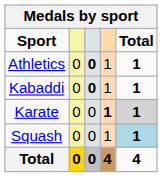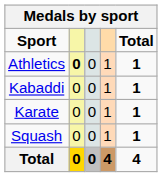(76, 64) normal -> (76, 64) bold
(92, 64) bold -> (92, 64) normal
(92, 88) bold -> (92, 88) normal
(108, 112) bold -> (108, 112) normal
(136, 112) lightgrey background -> (136, 112) no background
(136, 136) lightblue background -> (136, 136) no background
